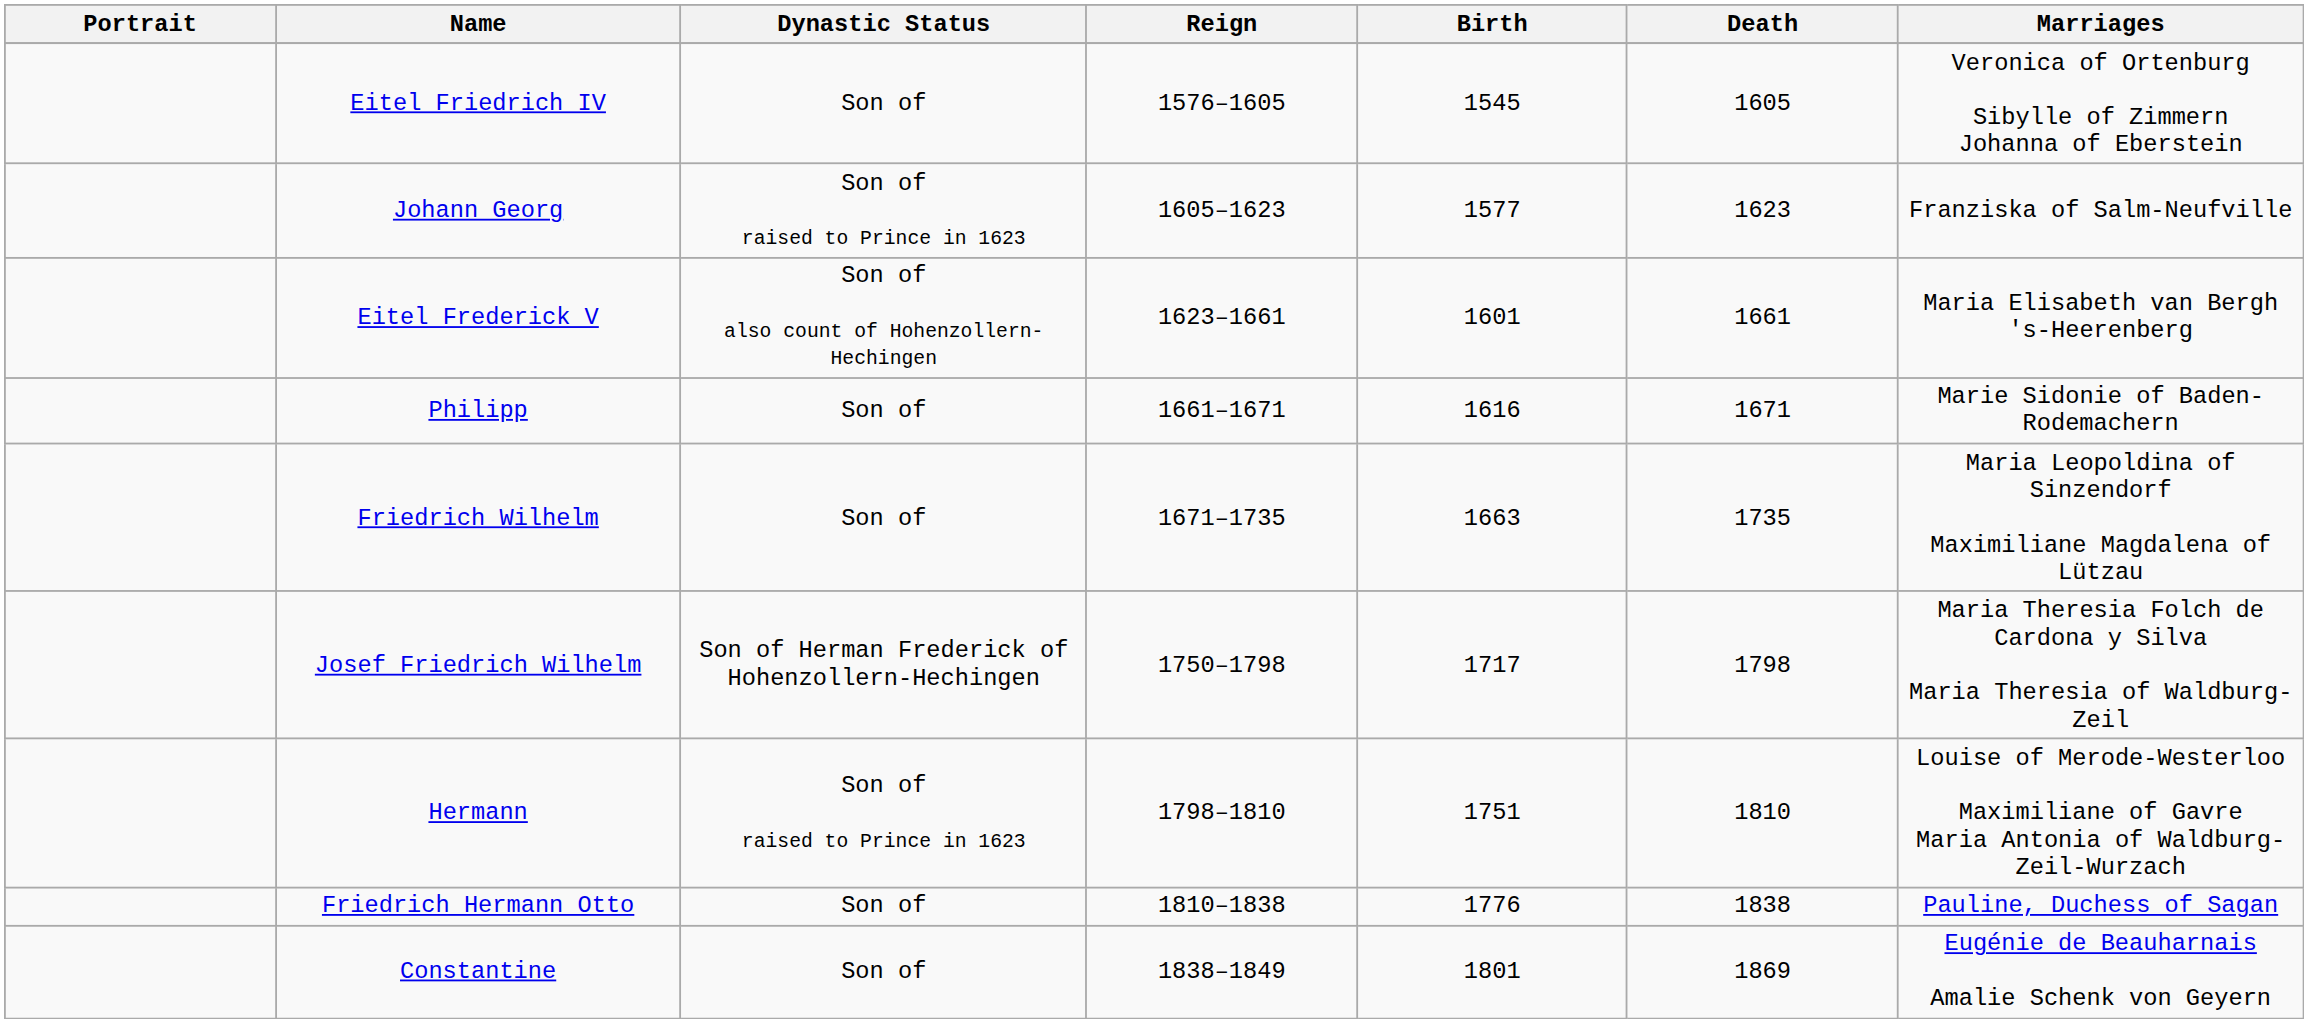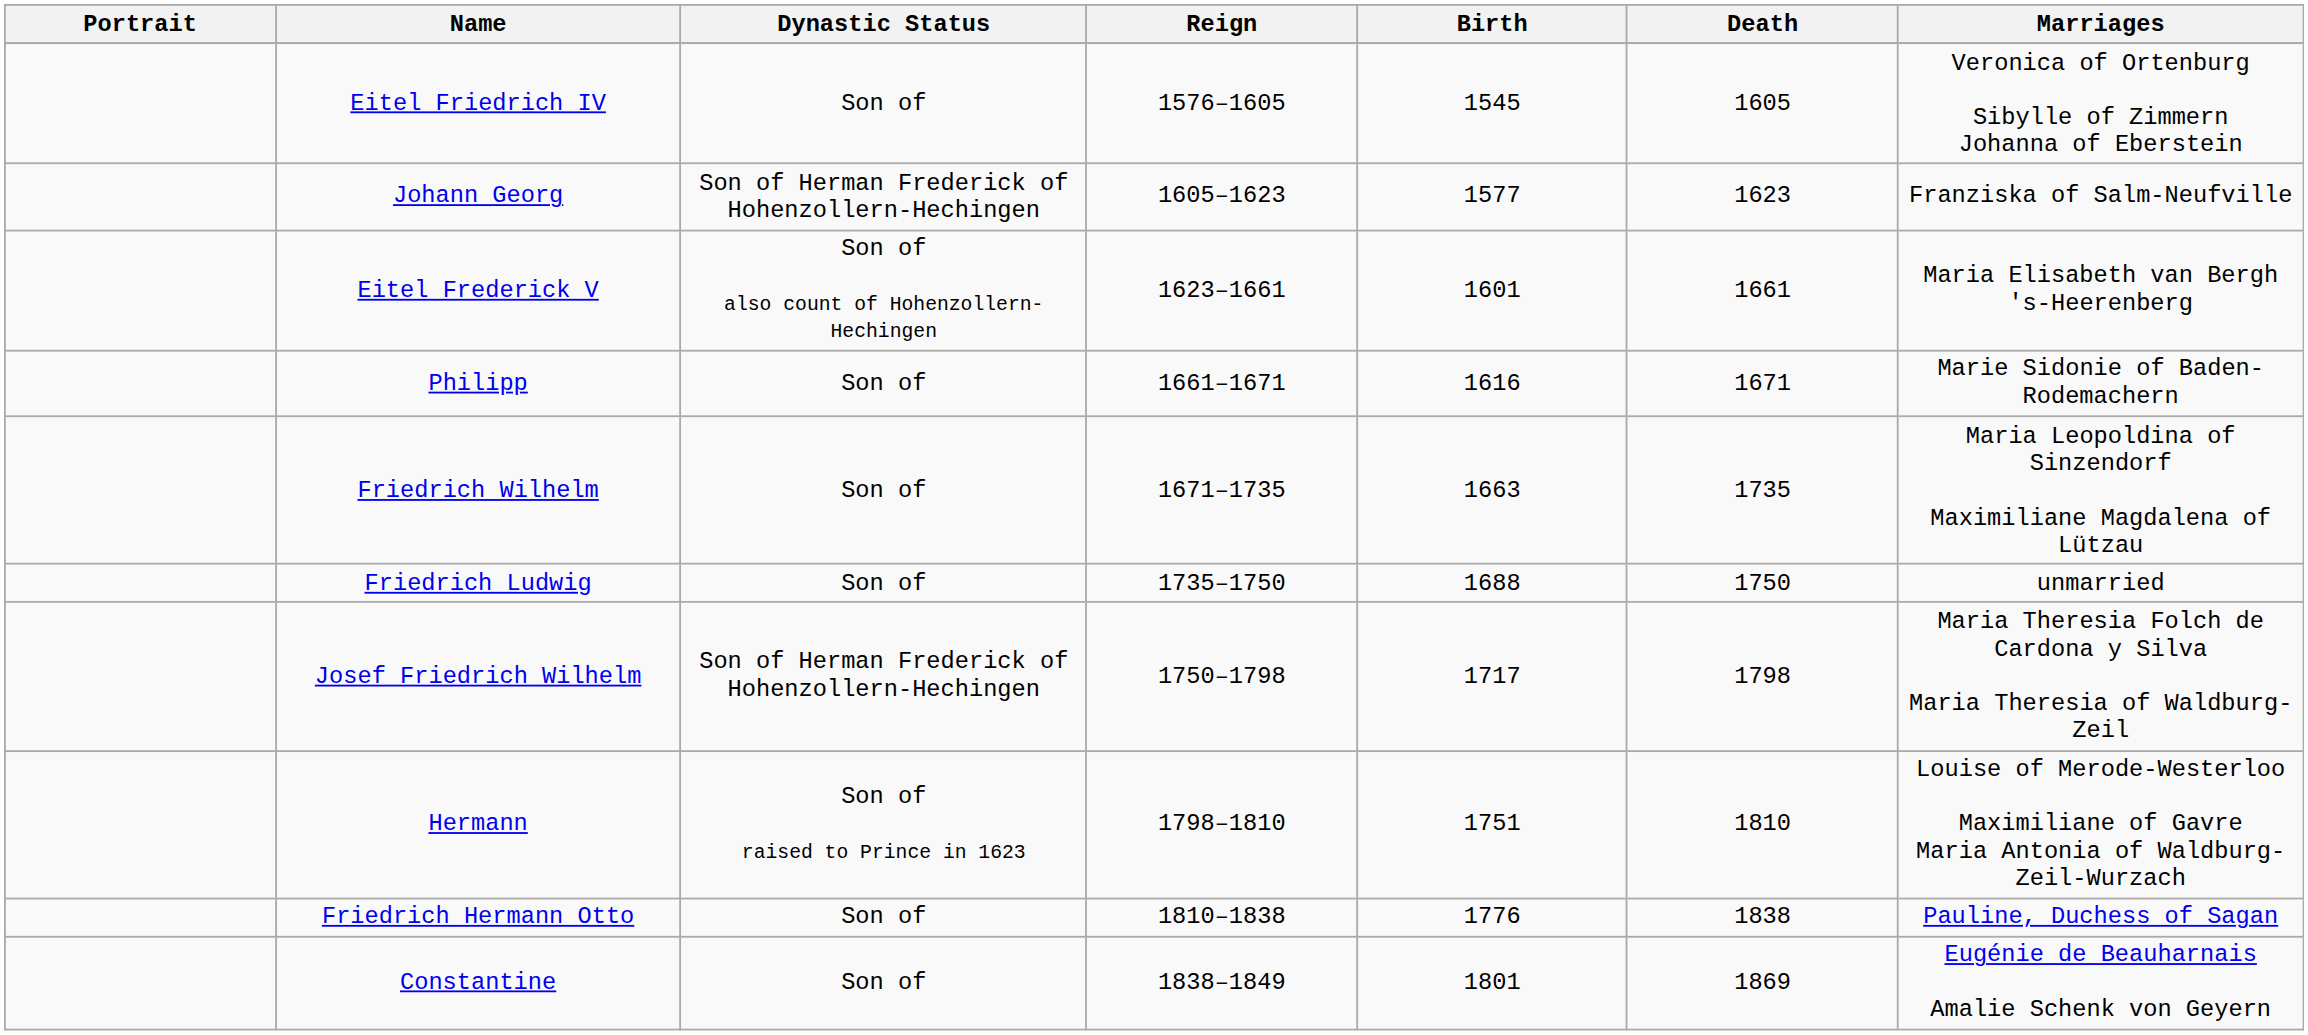(884, 210) Son of raised to Prince in 1623 -> (884, 197) Son of Herman Frederick of Hohenzollern-Hechingen
+ row: (478, 583)
